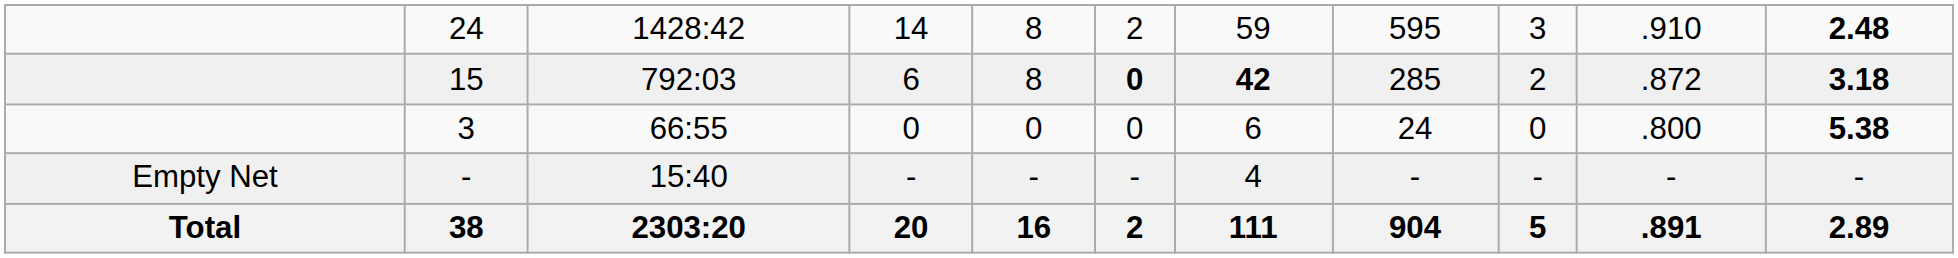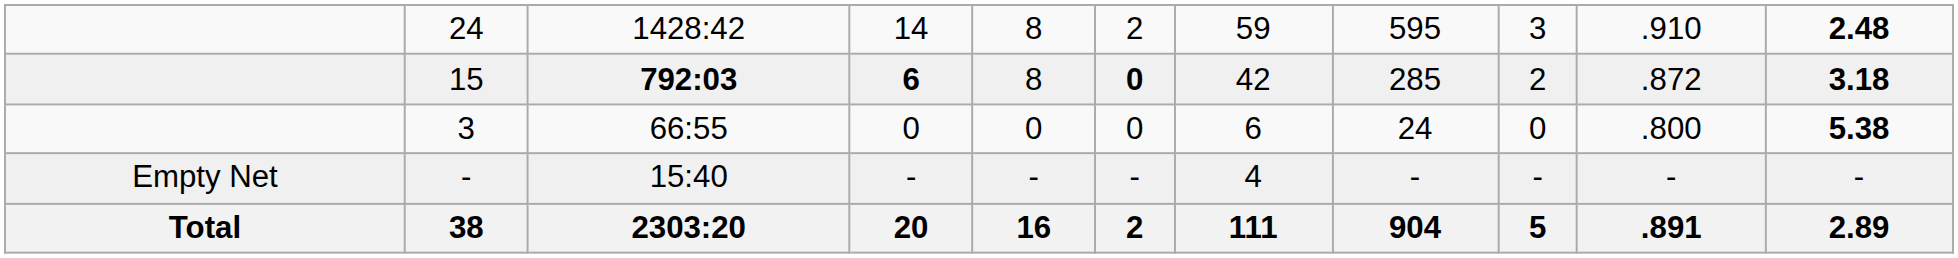(689, 78) normal -> (689, 78) bold
(911, 78) normal -> (911, 78) bold
(1253, 78) bold -> (1253, 78) normal
